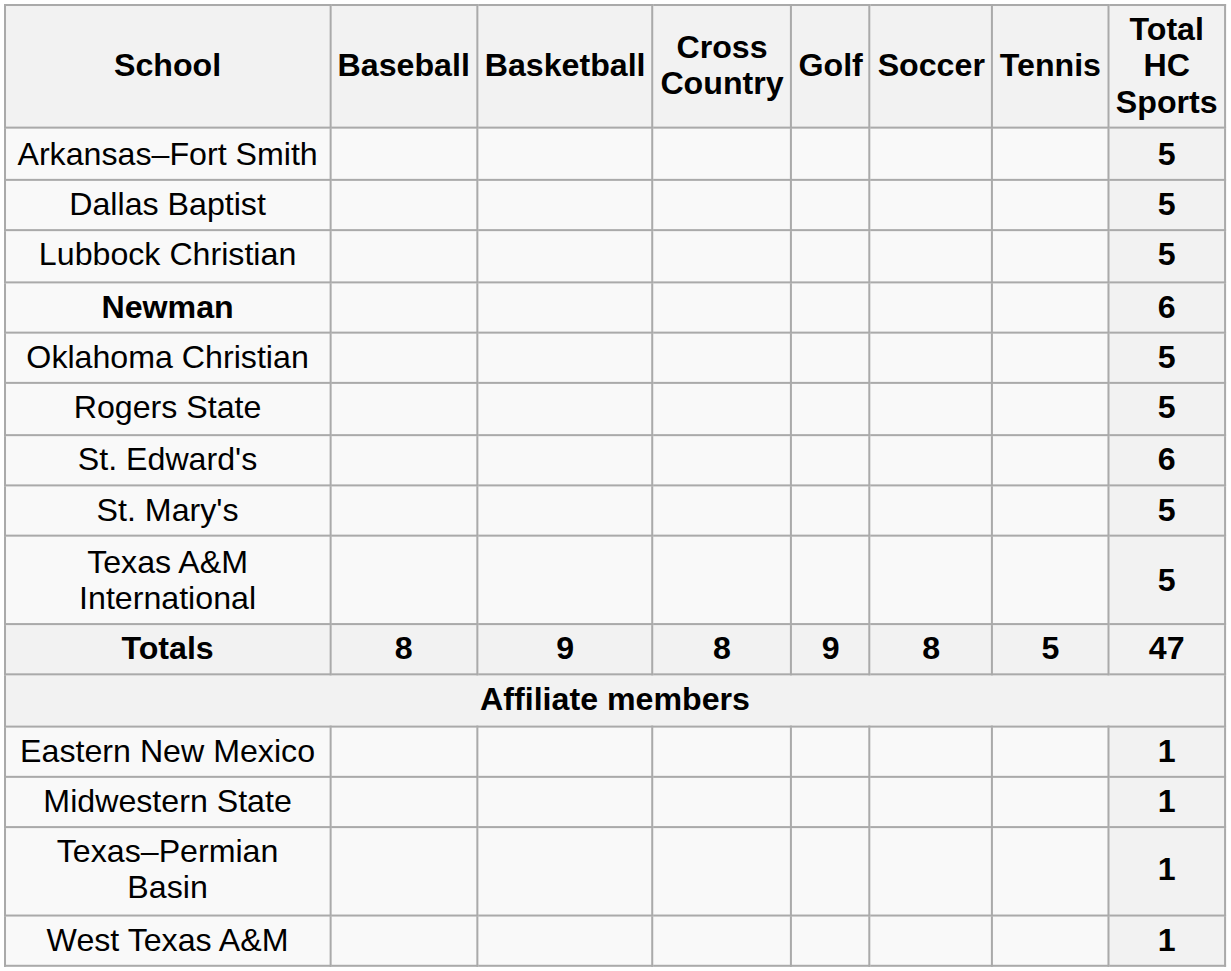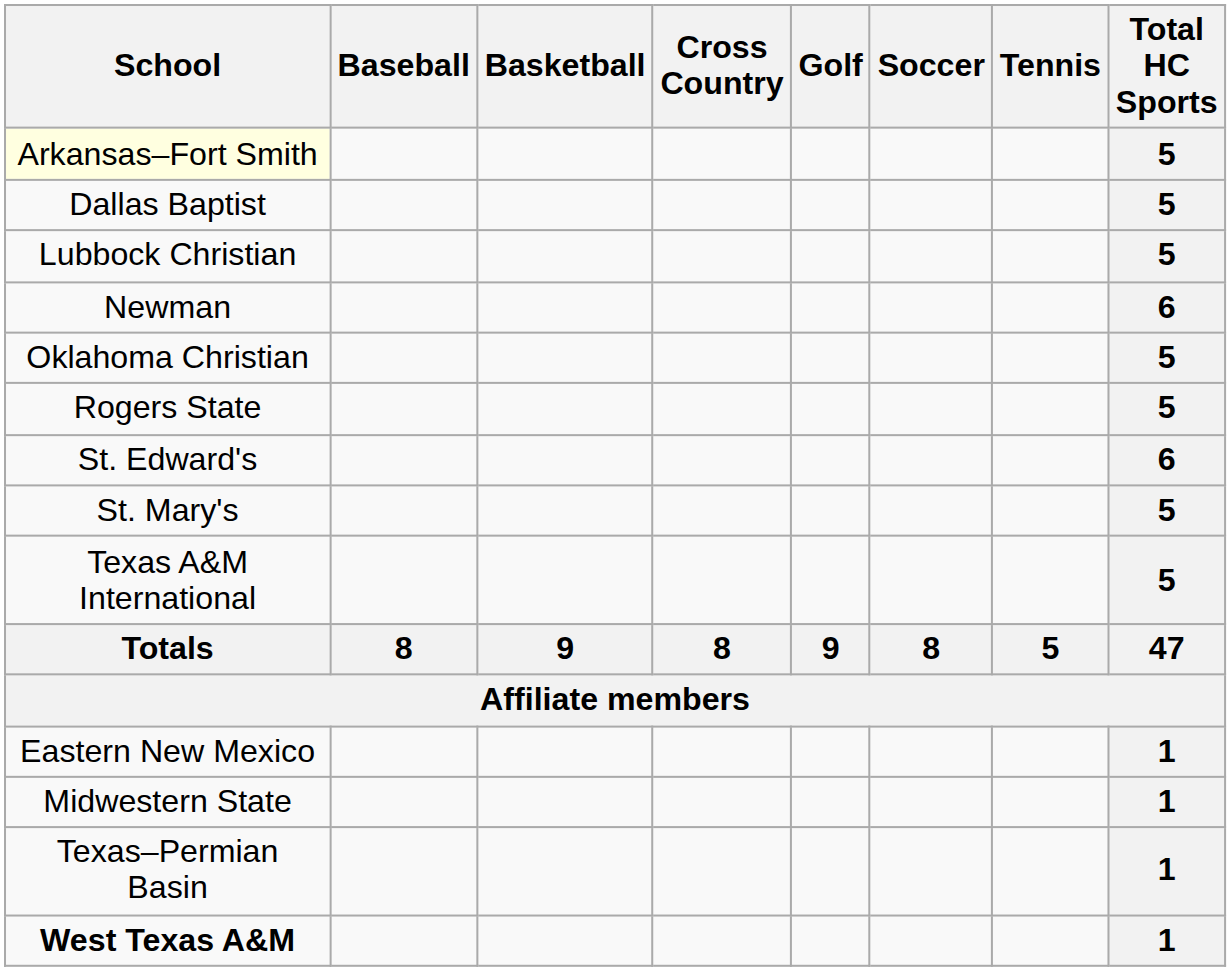(168, 153) no background -> (168, 153) lightyellow background
(168, 306) bold -> (168, 306) normal
(168, 939) normal -> (168, 939) bold
